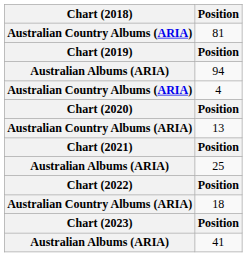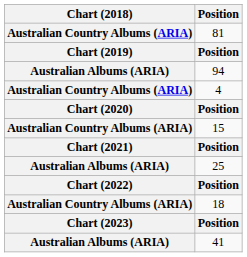(218, 128) 13 -> (218, 128) 15
